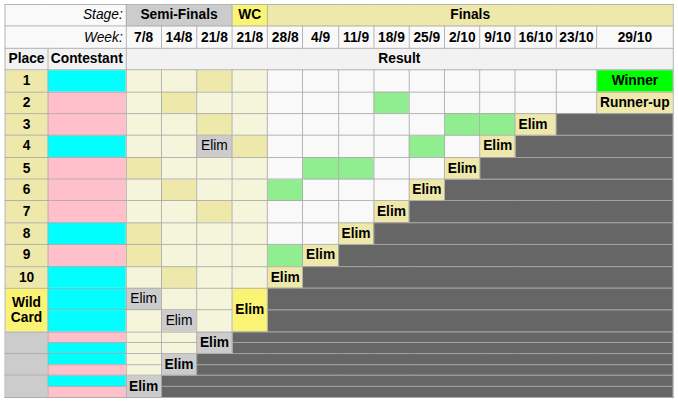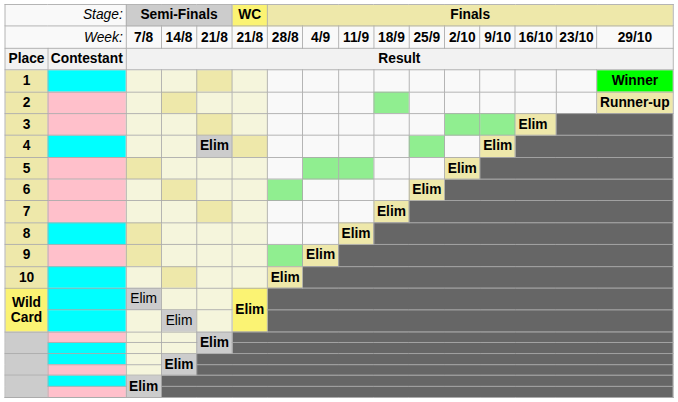(214, 146) normal -> (214, 146) bold
